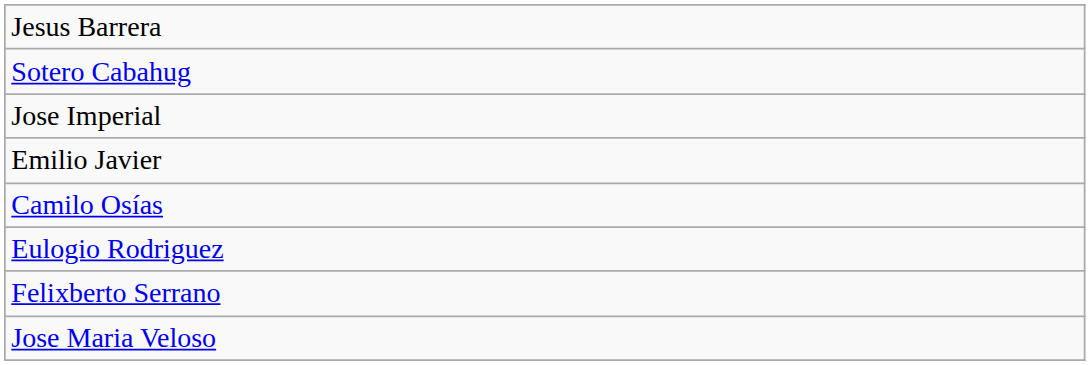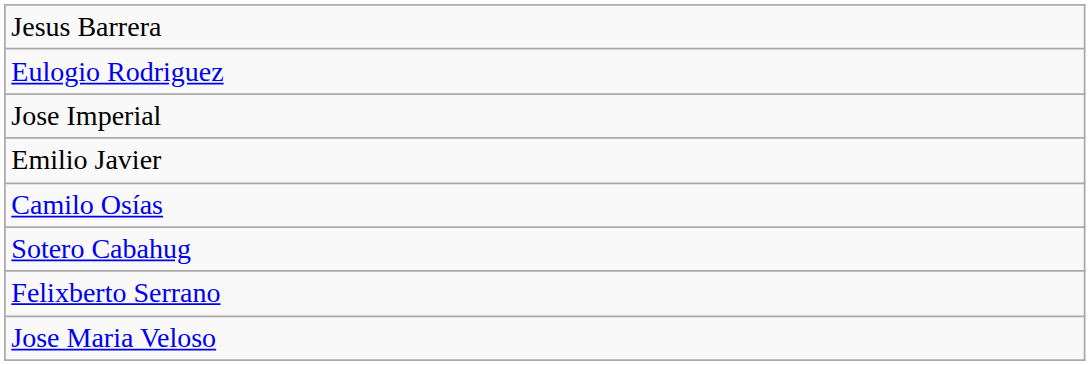(101, 71) Sotero Cabahug -> (117, 71) Eulogio Rodriguez
(117, 248) Eulogio Rodriguez -> (101, 248) Sotero Cabahug
